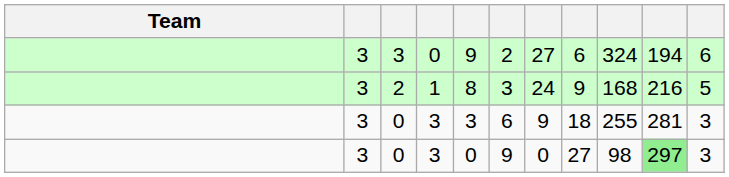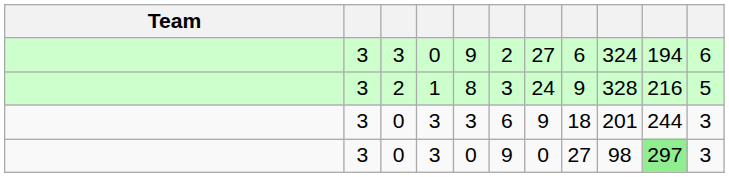(620, 88) 168 -> (620, 88) 328
(620, 121) 255 -> (620, 121) 201
(665, 121) 281 -> (665, 121) 244
